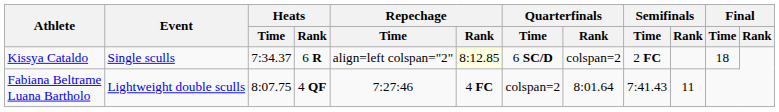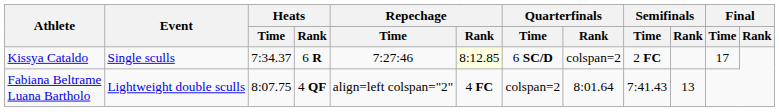(393, 58) align=left colspan="2" -> (393, 58) 7:27:46
(722, 58) 18 -> (722, 58) 17
(393, 88) 7:27:46 -> (393, 88) align=left colspan="2"
(688, 88) 11 -> (688, 88) 13
